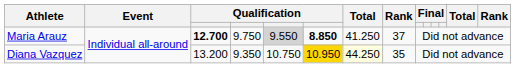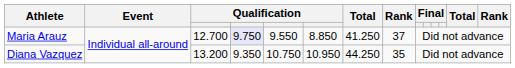(210, 36) bold -> (210, 36) normal
(247, 36) no background -> (247, 36) lavender background
(283, 36) lightgrey background -> (283, 36) no background
(323, 36) bold -> (323, 36) normal
(323, 54) gold background -> (323, 54) no background
(363, 54) lightyellow background -> (363, 54) no background
